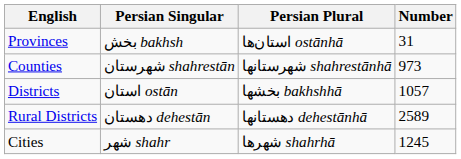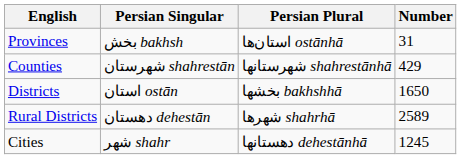(410, 66) 973 -> (410, 66) 429
(414, 91) 1057 -> (414, 91) 1650
(304, 116) دهستانها dehestānhā -> (288, 116) شهرها shahrhā
(288, 141) شهرها shahrhā -> (304, 141) دهستانها dehestānhā
